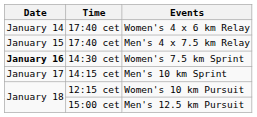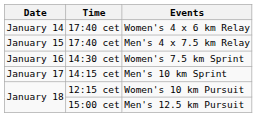(35, 58) bold -> (35, 58) normal
